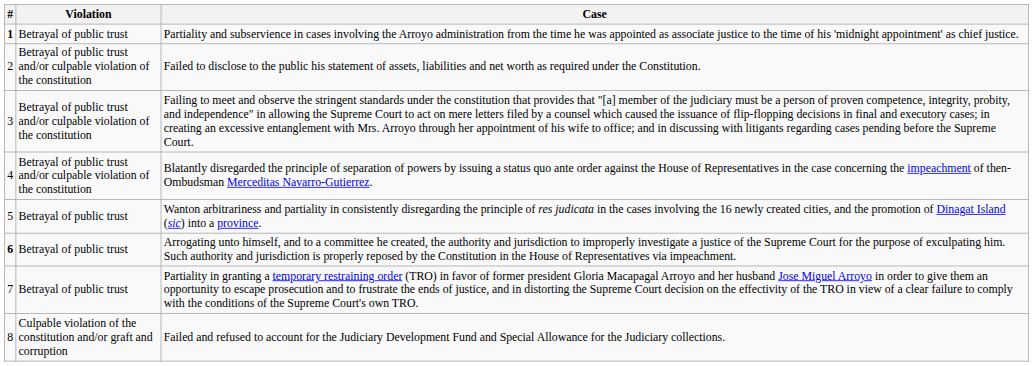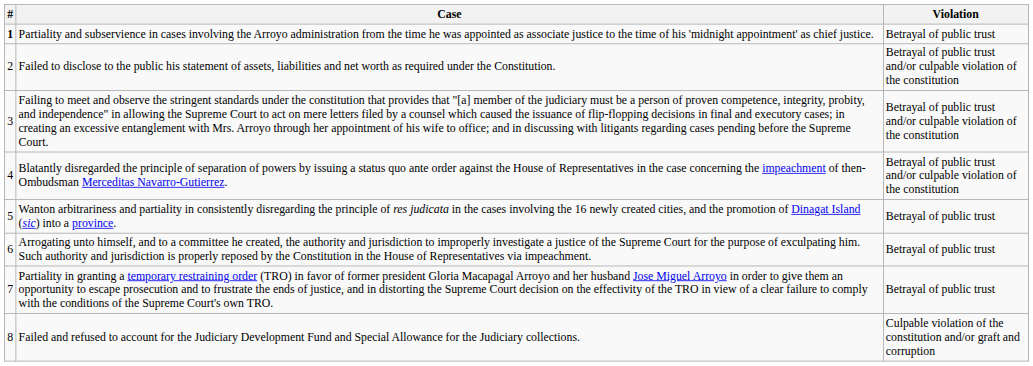columns swapped: (595, 14) <-> (88, 14)
(10, 249) bold -> (10, 249) normal
